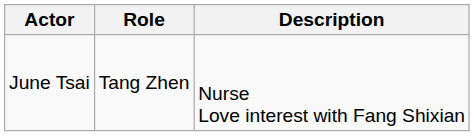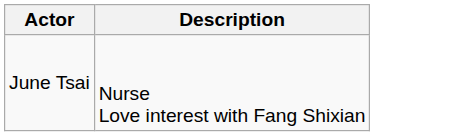- column: (144, 19)
